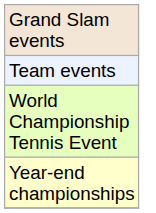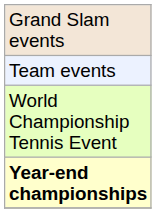(72, 183) normal -> (78, 183) bold
